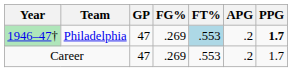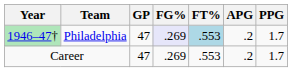(175, 35) no background -> (175, 35) lavender background
(276, 35) bold -> (276, 35) normal
